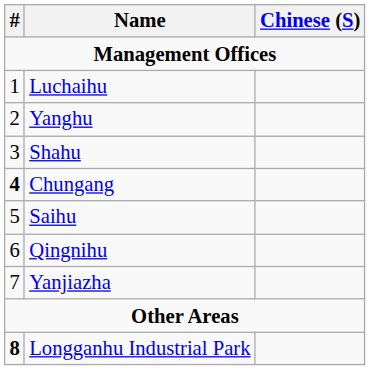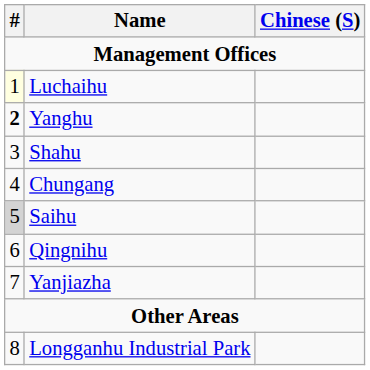(15, 86) no background -> (15, 86) lightyellow background
(15, 119) normal -> (15, 119) bold
(15, 184) bold -> (15, 184) normal
(15, 217) no background -> (15, 217) lightgrey background
(15, 348) bold -> (15, 348) normal
